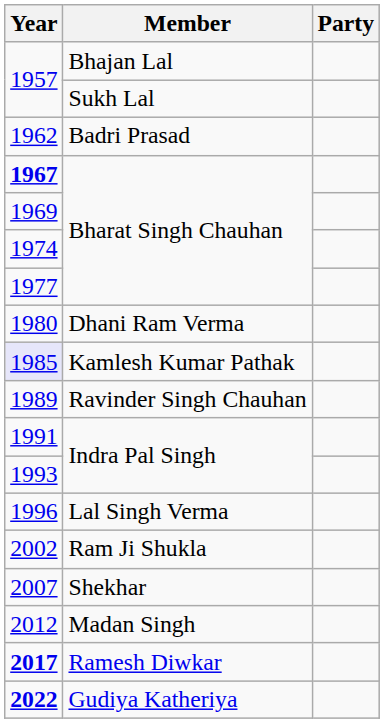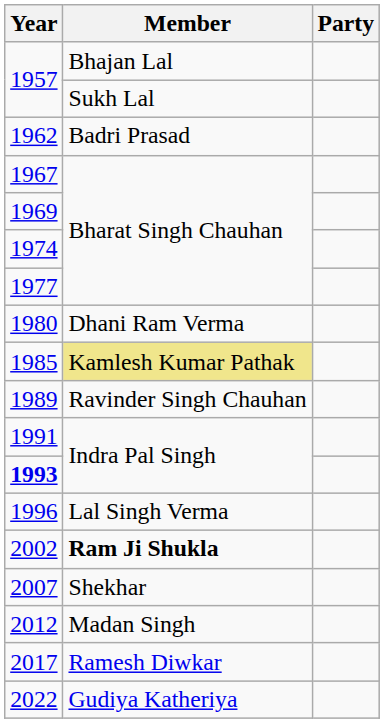(34, 173) bold -> (34, 173) normal
(34, 361) lavender background -> (34, 361) no background
(182, 361) no background -> (182, 361) khaki background
(34, 473) normal -> (34, 473) bold
(138, 549) normal -> (143, 549) bold
(34, 661) bold -> (34, 661) normal
(34, 699) bold -> (34, 699) normal
